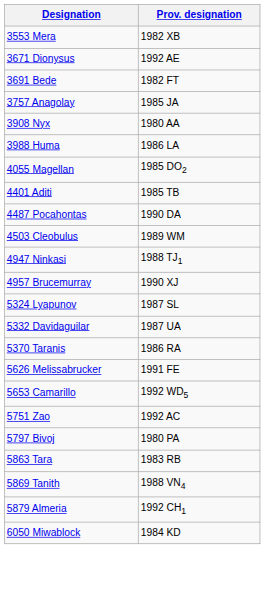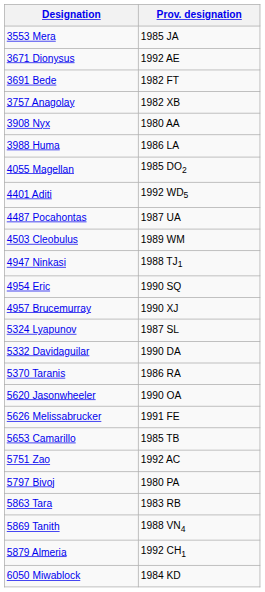(161, 37) 1982 XB -> (160, 37) 1985 JA
(160, 102) 1985 JA -> (161, 102) 1982 XB
(160, 192) 1985 TB -> (165, 194) 1992 WD5
(161, 214) 1990 DA -> (161, 218) 1987 UA
+ row: (28, 286)
(161, 326) 1987 UA -> (161, 351) 1990 DA
+ row: (51, 395)
(165, 393) 1992 WD5 -> (160, 438) 1985 TB
